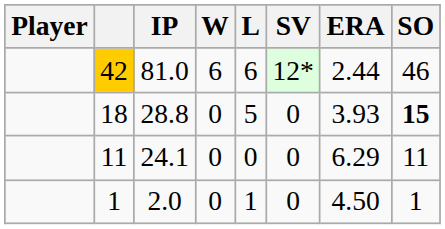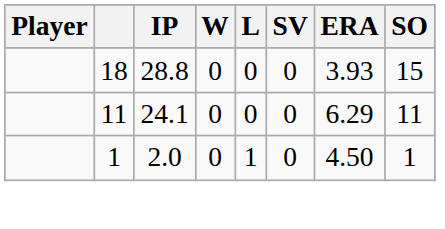- row: (114, 69)
(251, 113) 5 -> (251, 69) 0
(416, 113) bold -> (410, 69) normal
